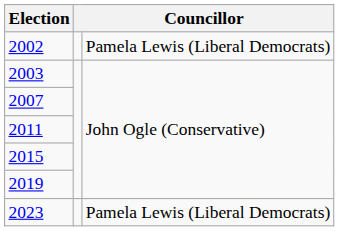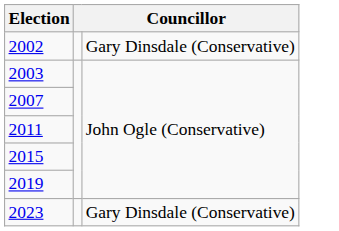(208, 45) Pamela Lewis (Liberal Democrats) -> (190, 45) Gary Dinsdale (Conservative)
(208, 211) Pamela Lewis (Liberal Democrats) -> (190, 211) Gary Dinsdale (Conservative)
